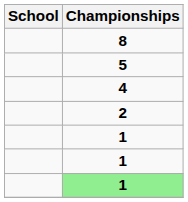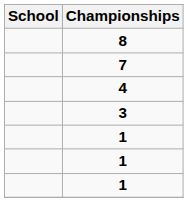(123, 64) 5 -> (123, 64) 7
(123, 112) 2 -> (123, 112) 3
(123, 185) lightgreen background -> (123, 185) no background
